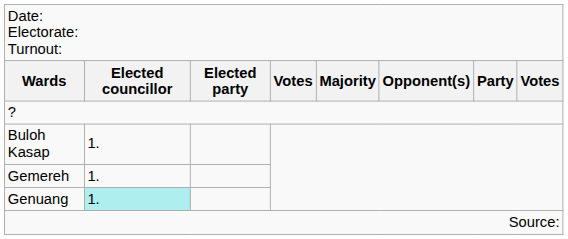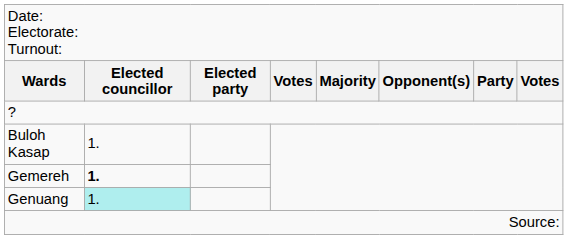(94, 175) normal -> (94, 175) bold
